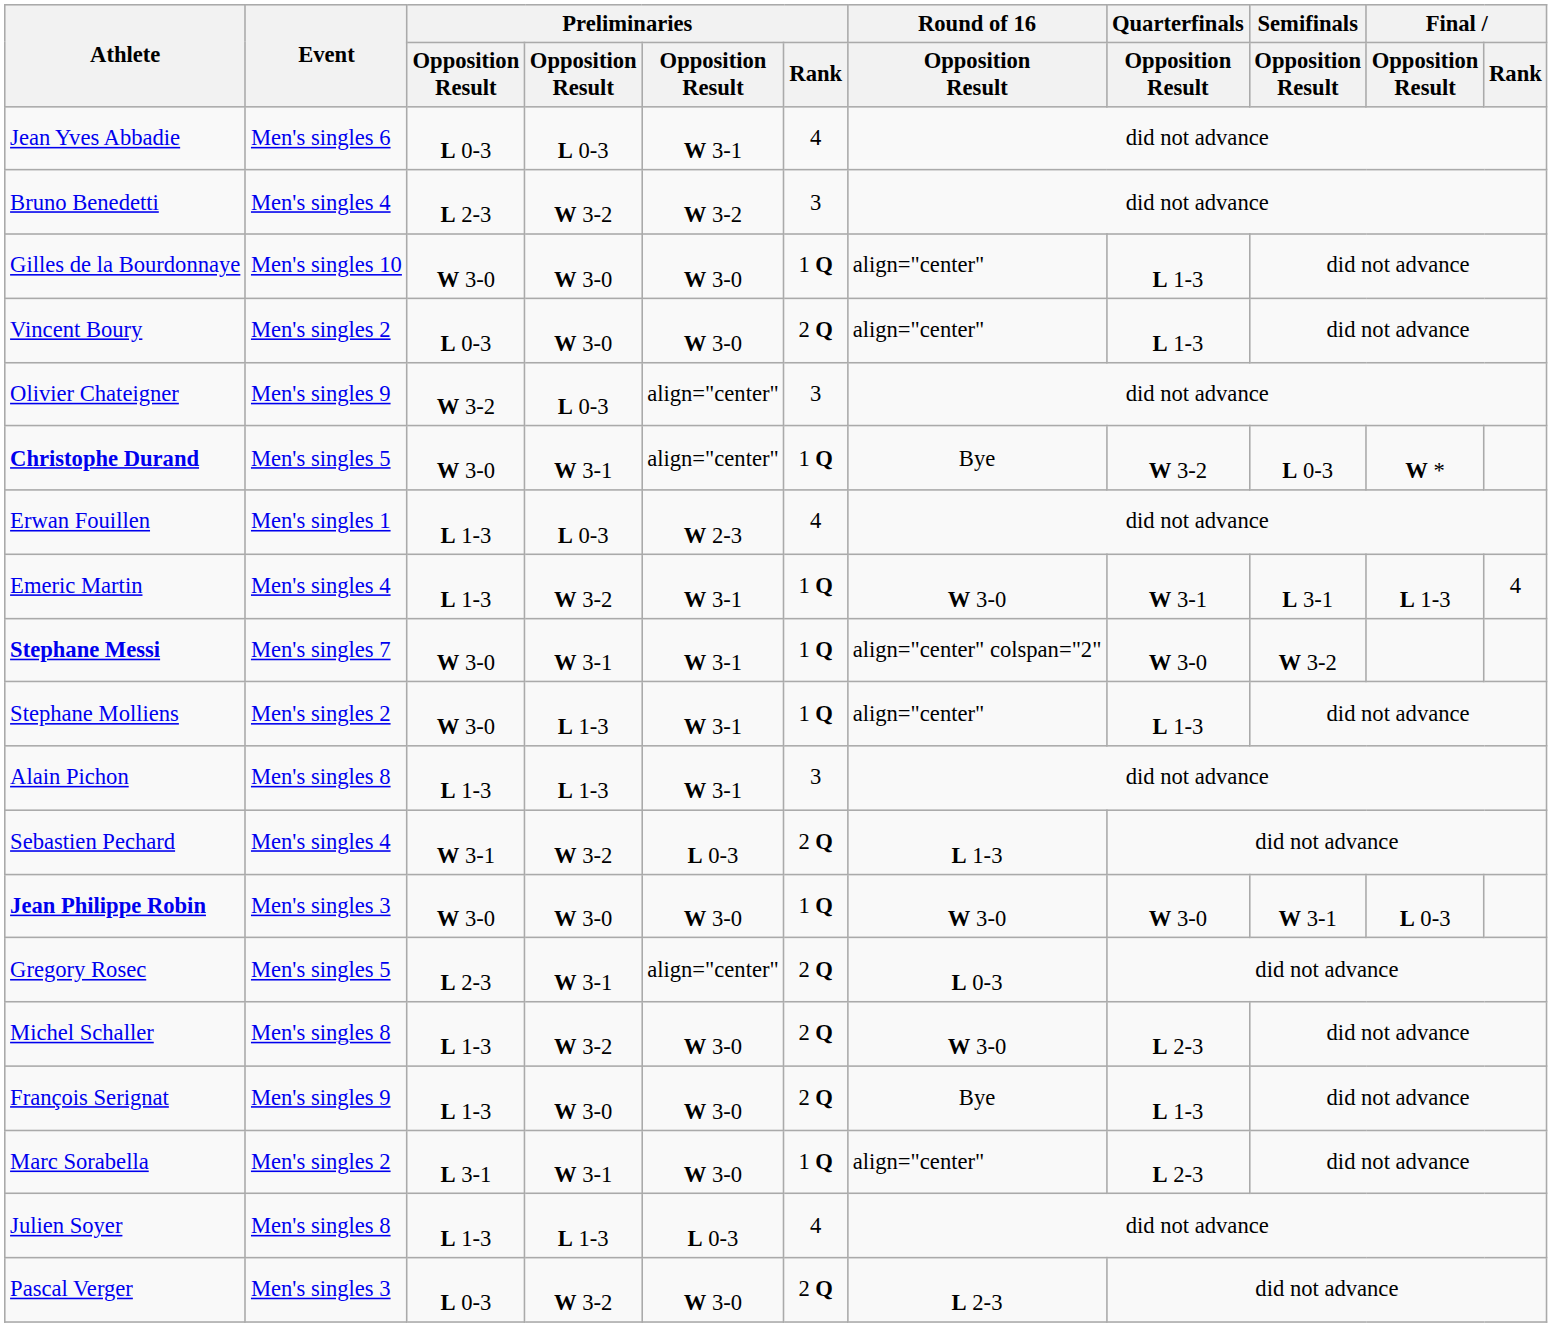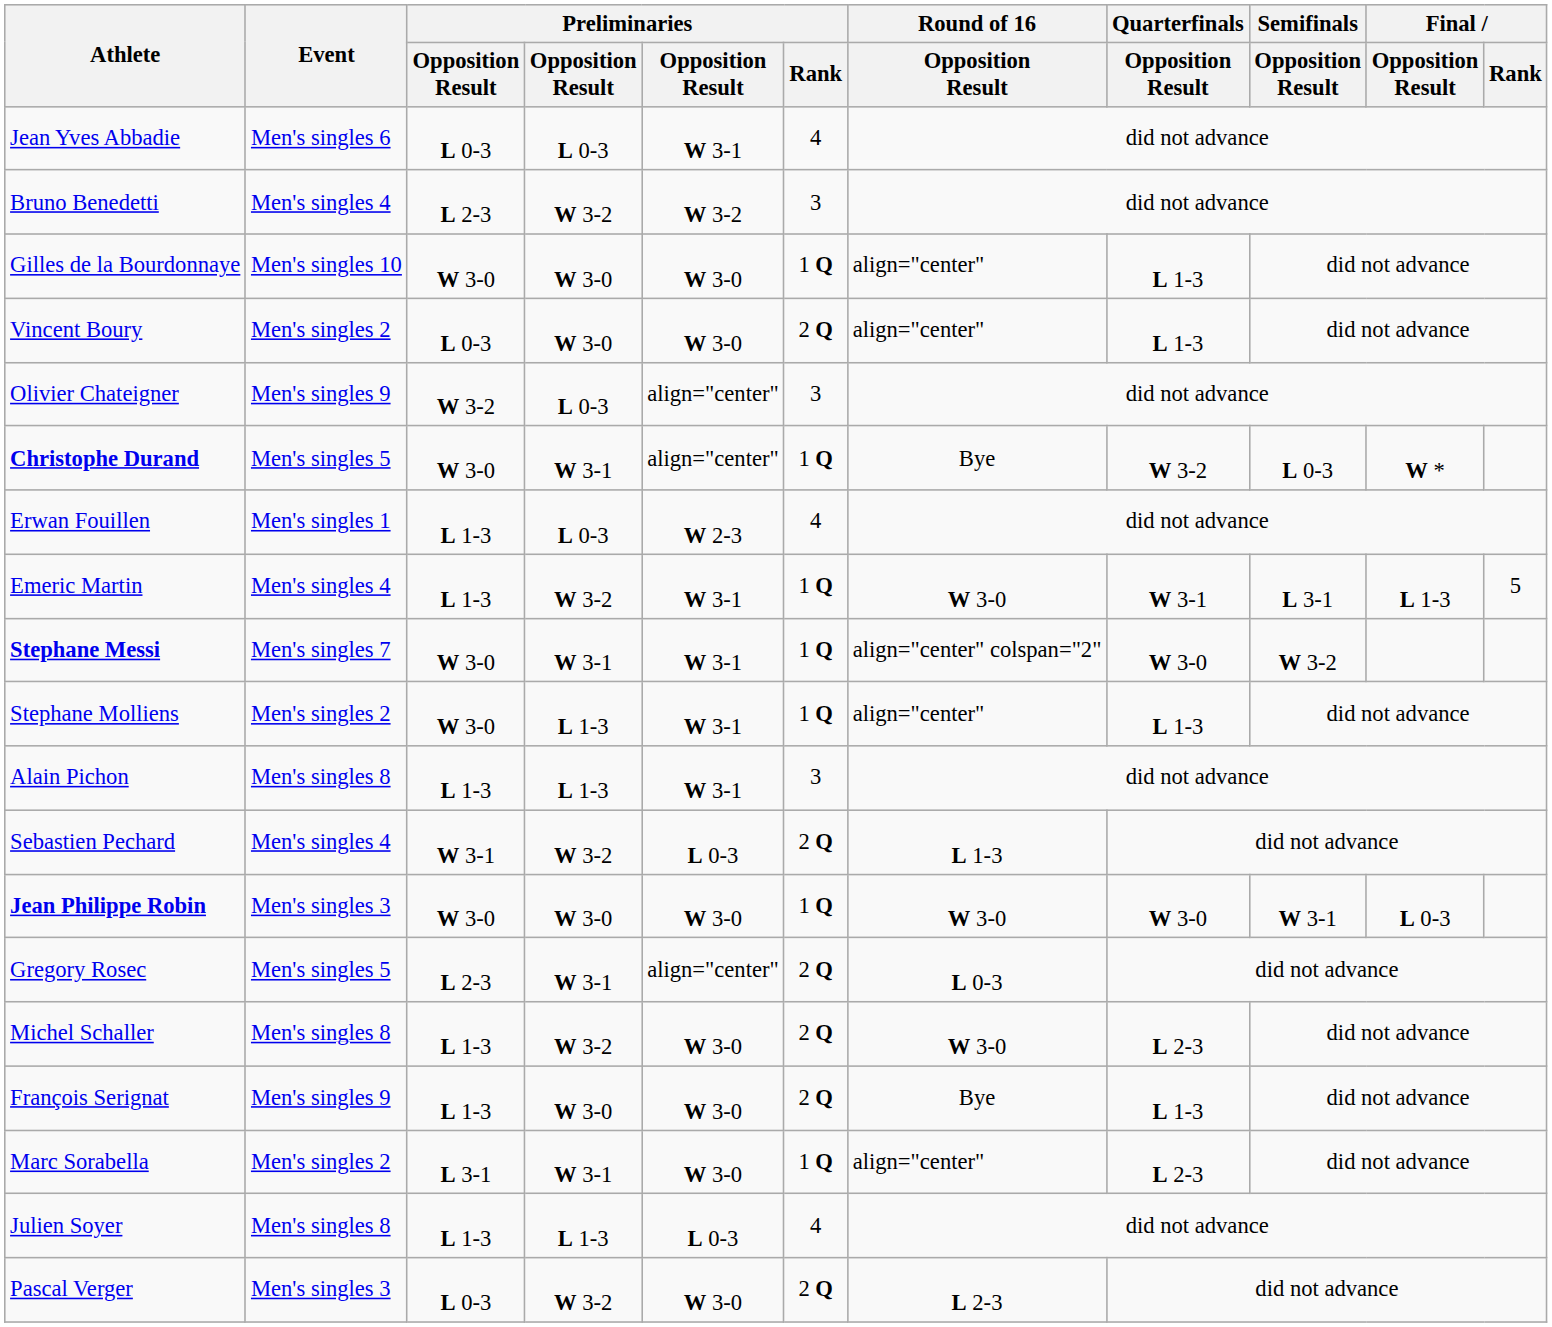(1515, 585) 4 -> (1515, 585) 5
